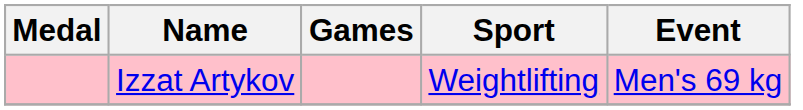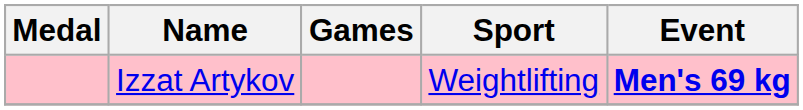(698, 80) normal -> (702, 80) bold
